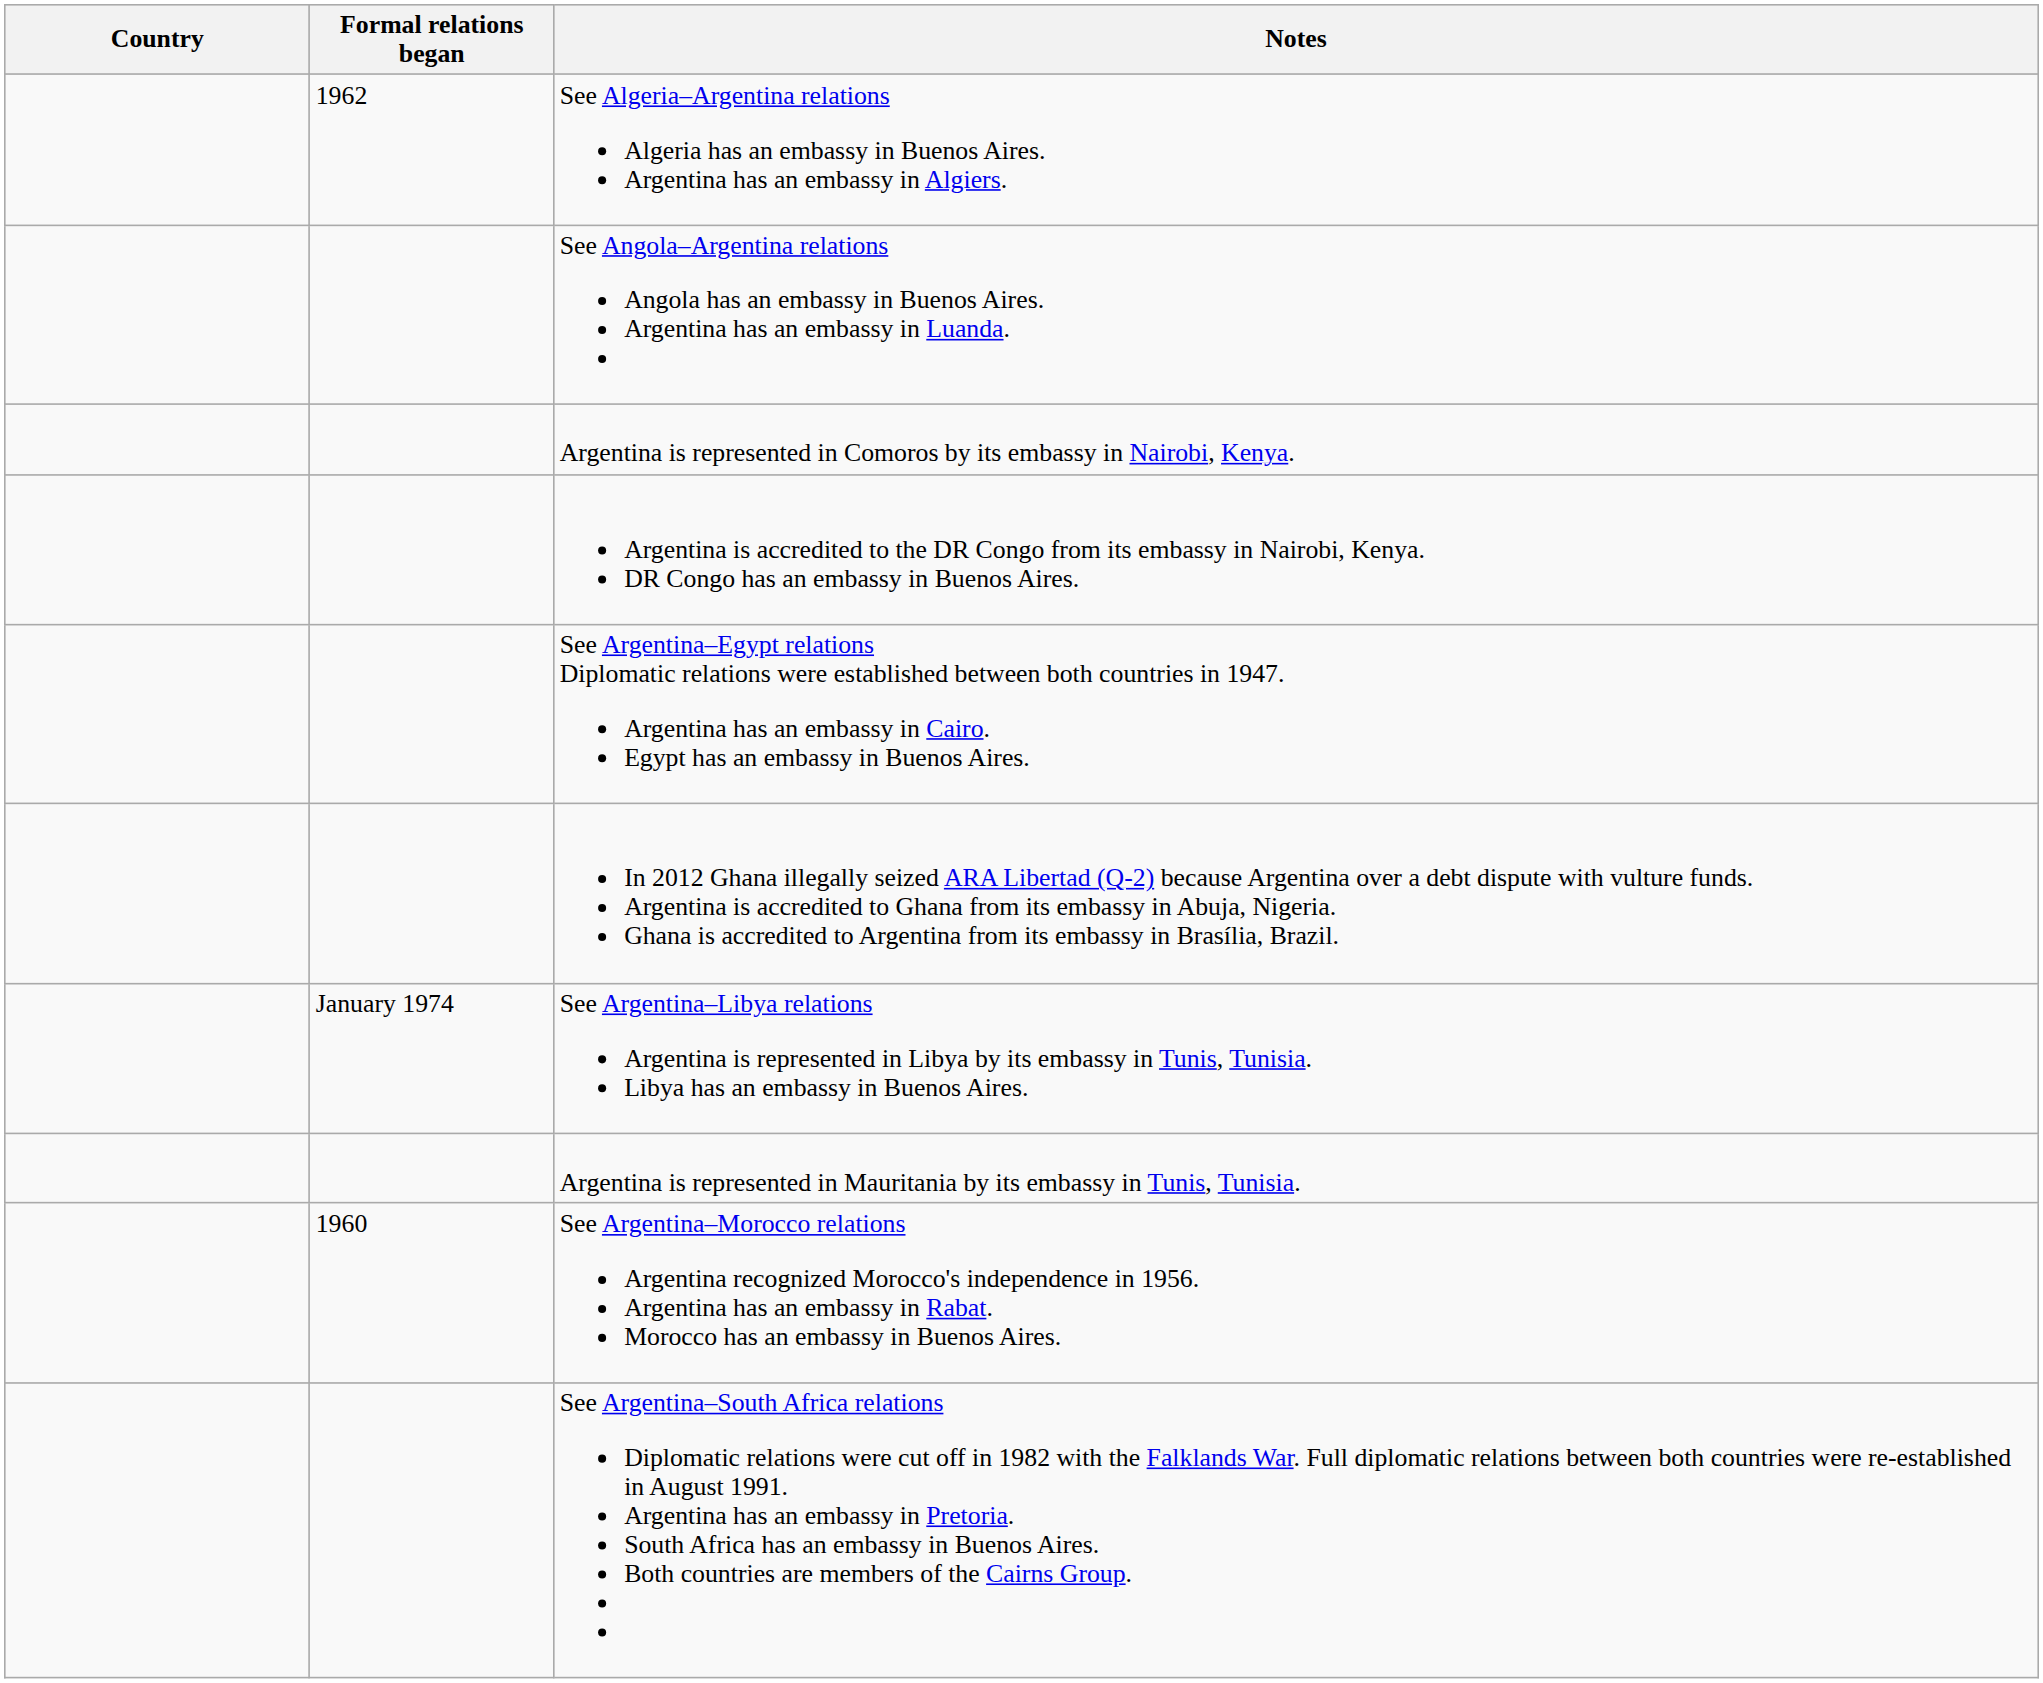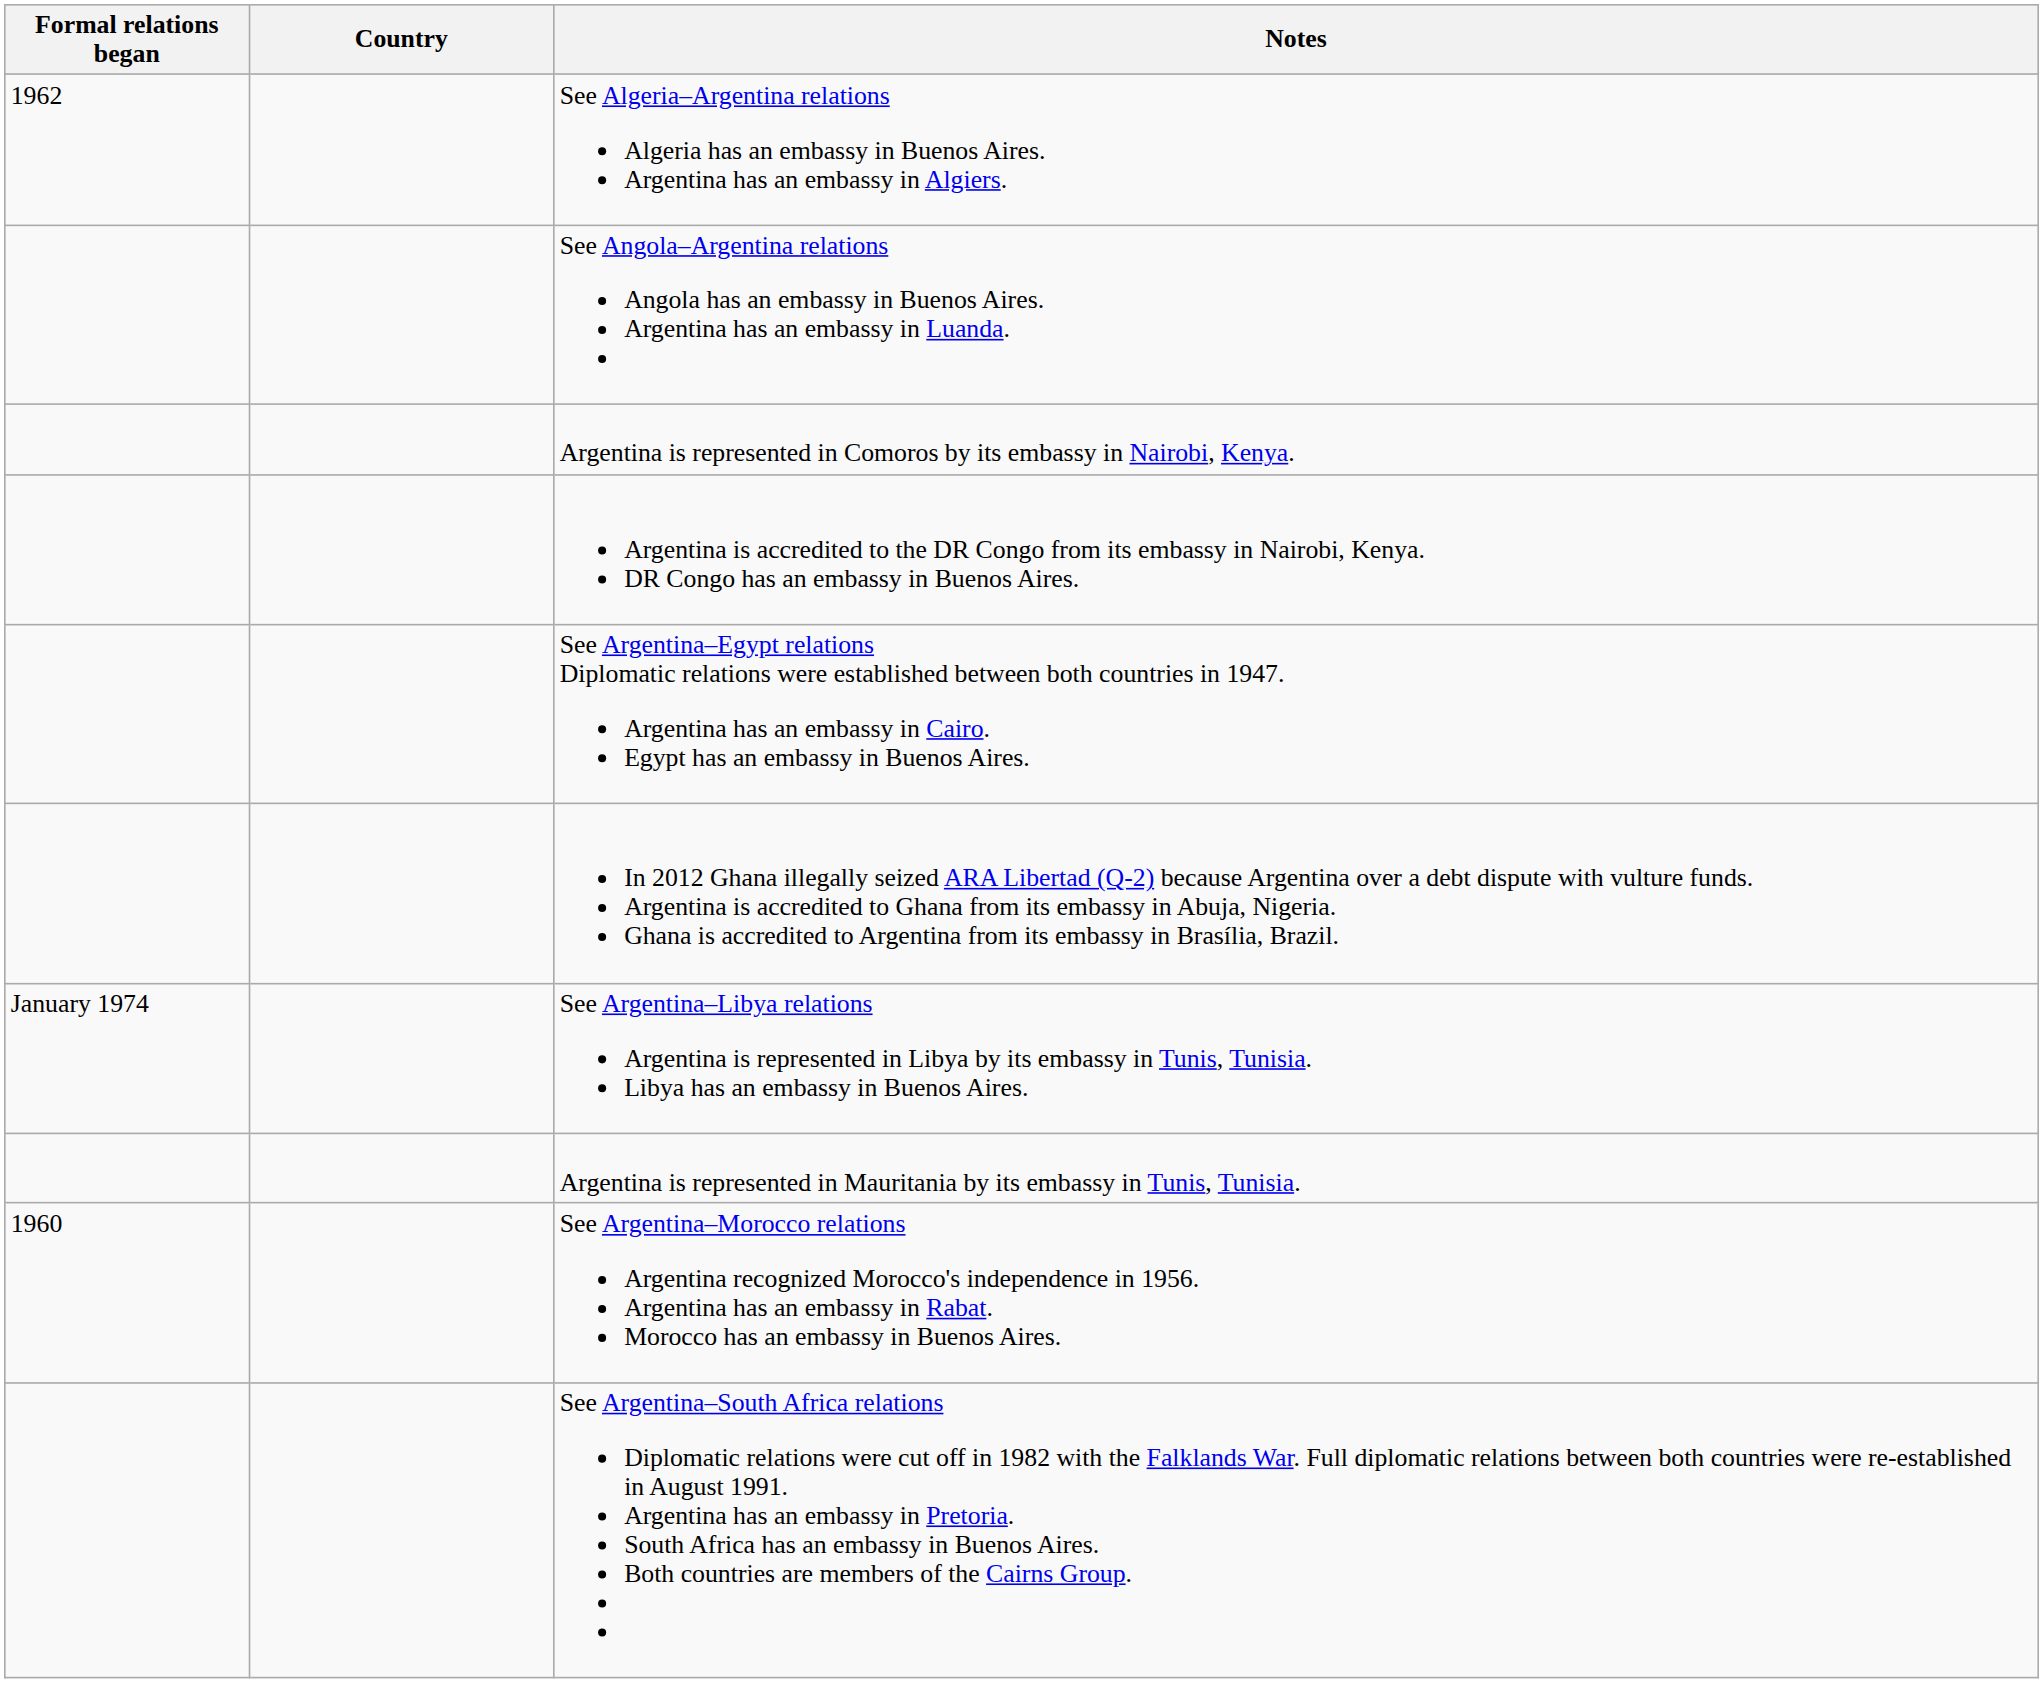columns swapped: (157, 39) <-> (432, 39)
